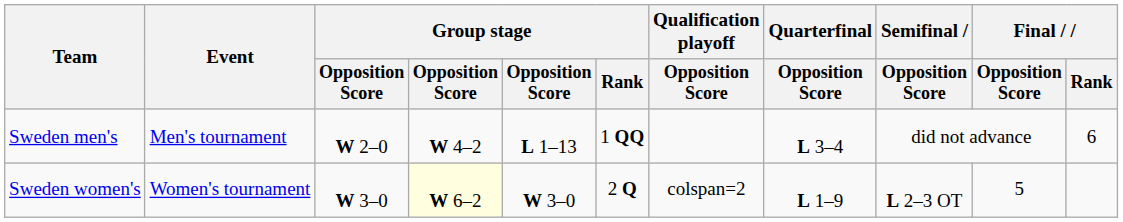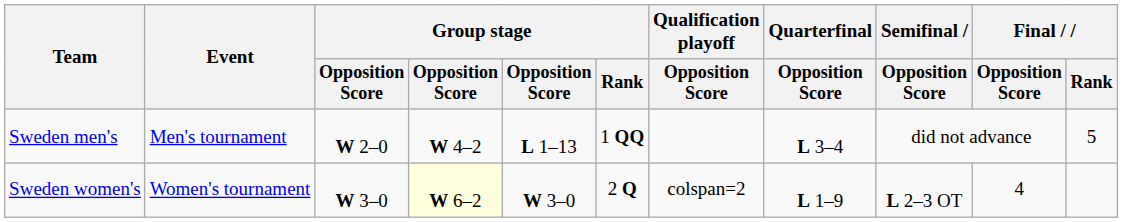(1091, 136) 6 -> (1091, 136) 5
(1019, 190) 5 -> (1019, 190) 4
